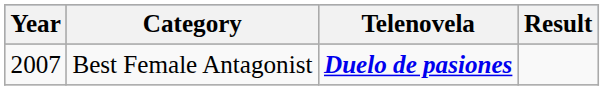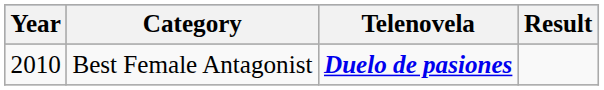(36, 64) 2007 -> (36, 64) 2010
